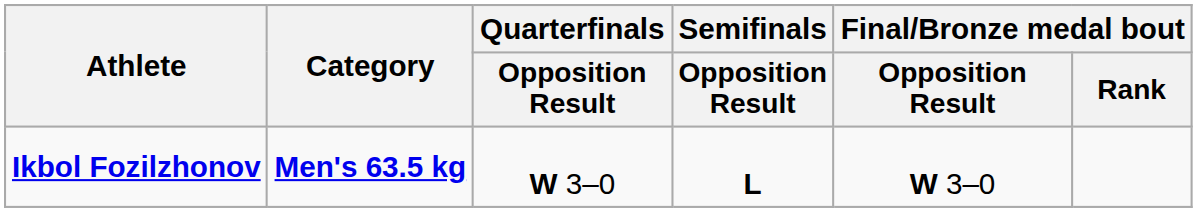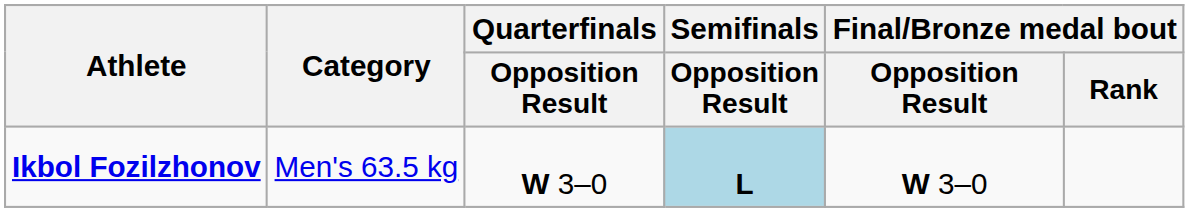(370, 167) bold -> (366, 167) normal
(753, 184) no background -> (745, 184) lightblue background
